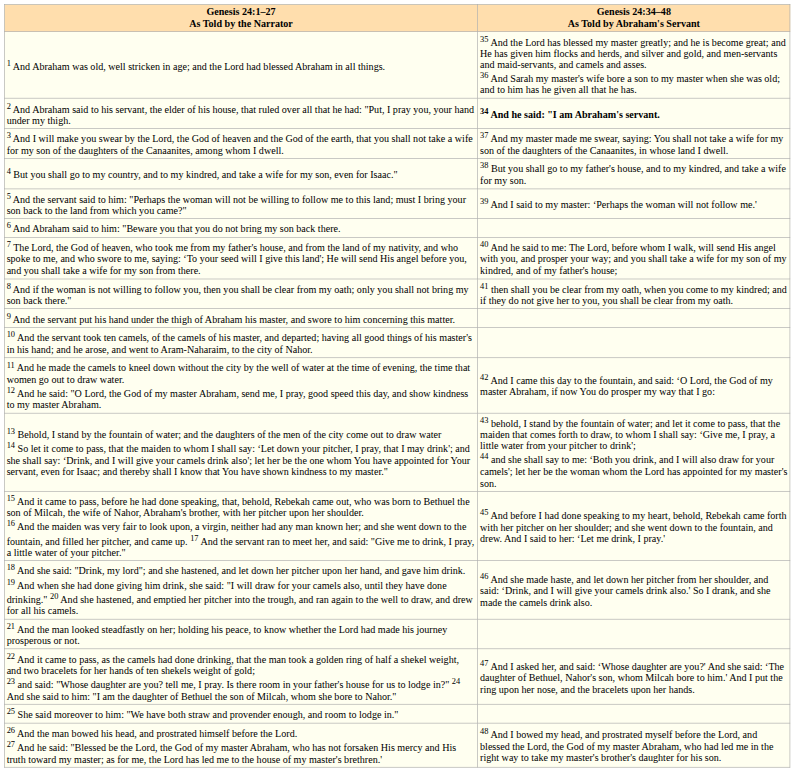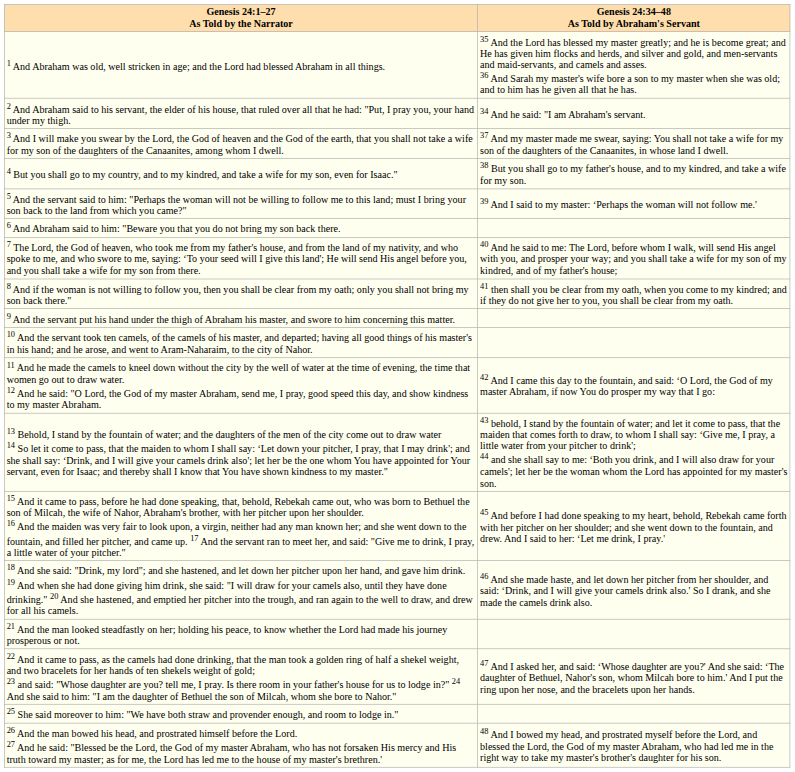(570, 113) bold -> (563, 113) normal
